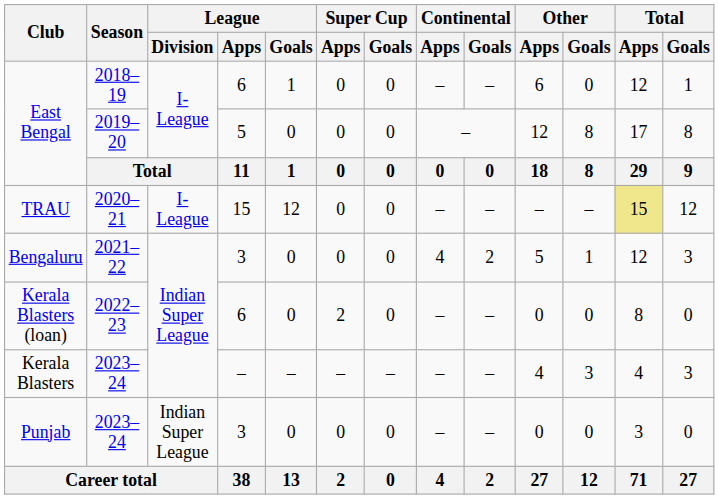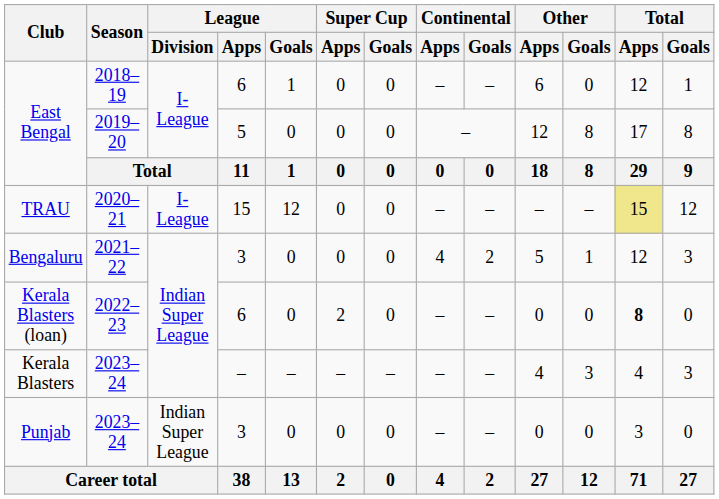(639, 315) normal -> (639, 315) bold
